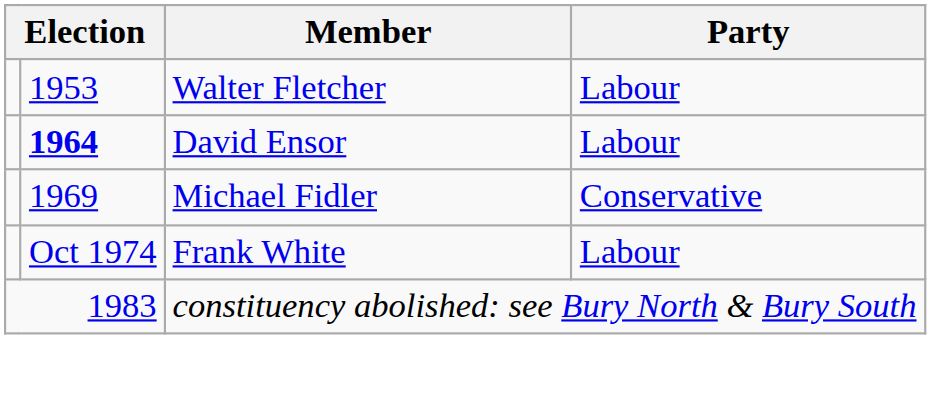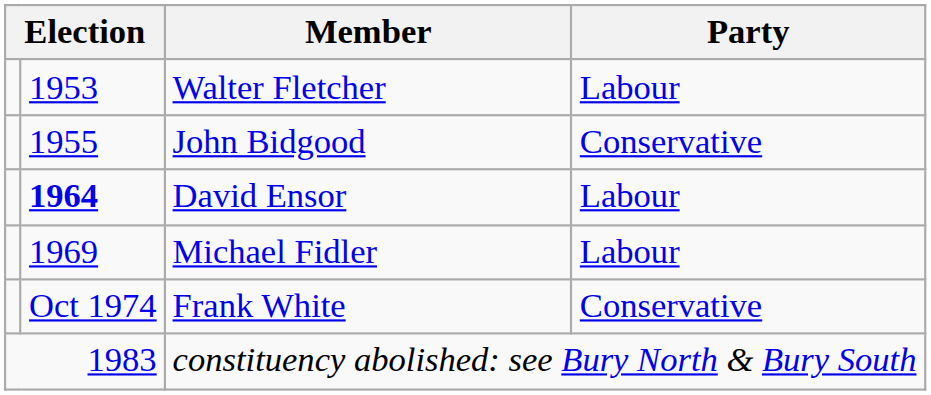+ row: (269, 141)
(671, 196) Conservative -> (630, 251) Labour
(630, 251) Labour -> (671, 305) Conservative
